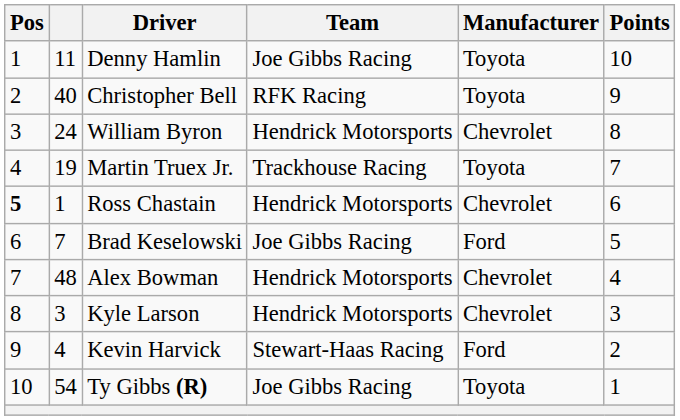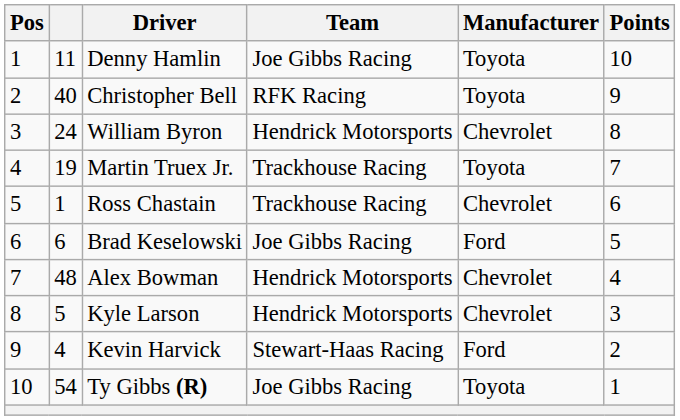(16, 204) bold -> (16, 204) normal
(352, 204) Hendrick Motorsports -> (340, 204) Trackhouse Racing
(60, 240) 7 -> (60, 240) 6
(60, 313) 3 -> (60, 313) 5
